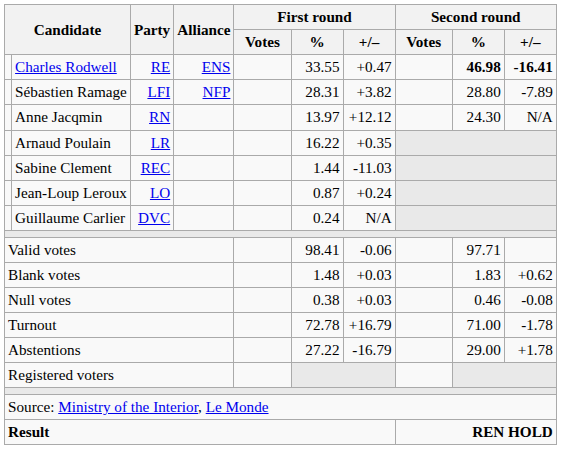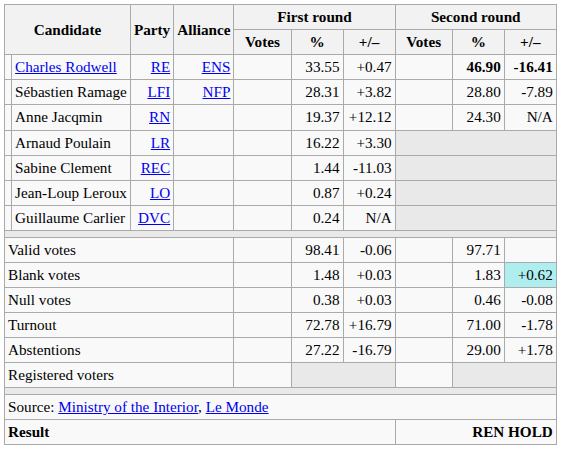(484, 67) 46.98 -> (484, 67) 46.90
(322, 117) 13.97 -> (322, 117) 19.37
(374, 142) +0.35 -> (374, 142) +3.30
(535, 274) no background -> (535, 274) paleturquoise background
